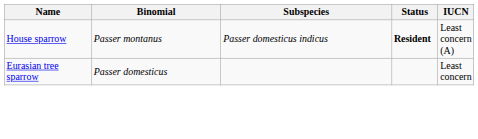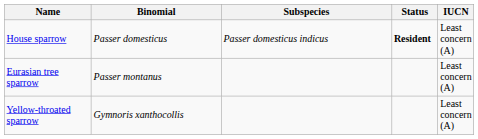(128, 39) Passer montanus -> (130, 39) Passer domesticus
(131, 71) Passer domesticus -> (128, 77) Passer montanus
(456, 71) Least concern -> (456, 77) Least concern (A)
+ row: (39, 115)
